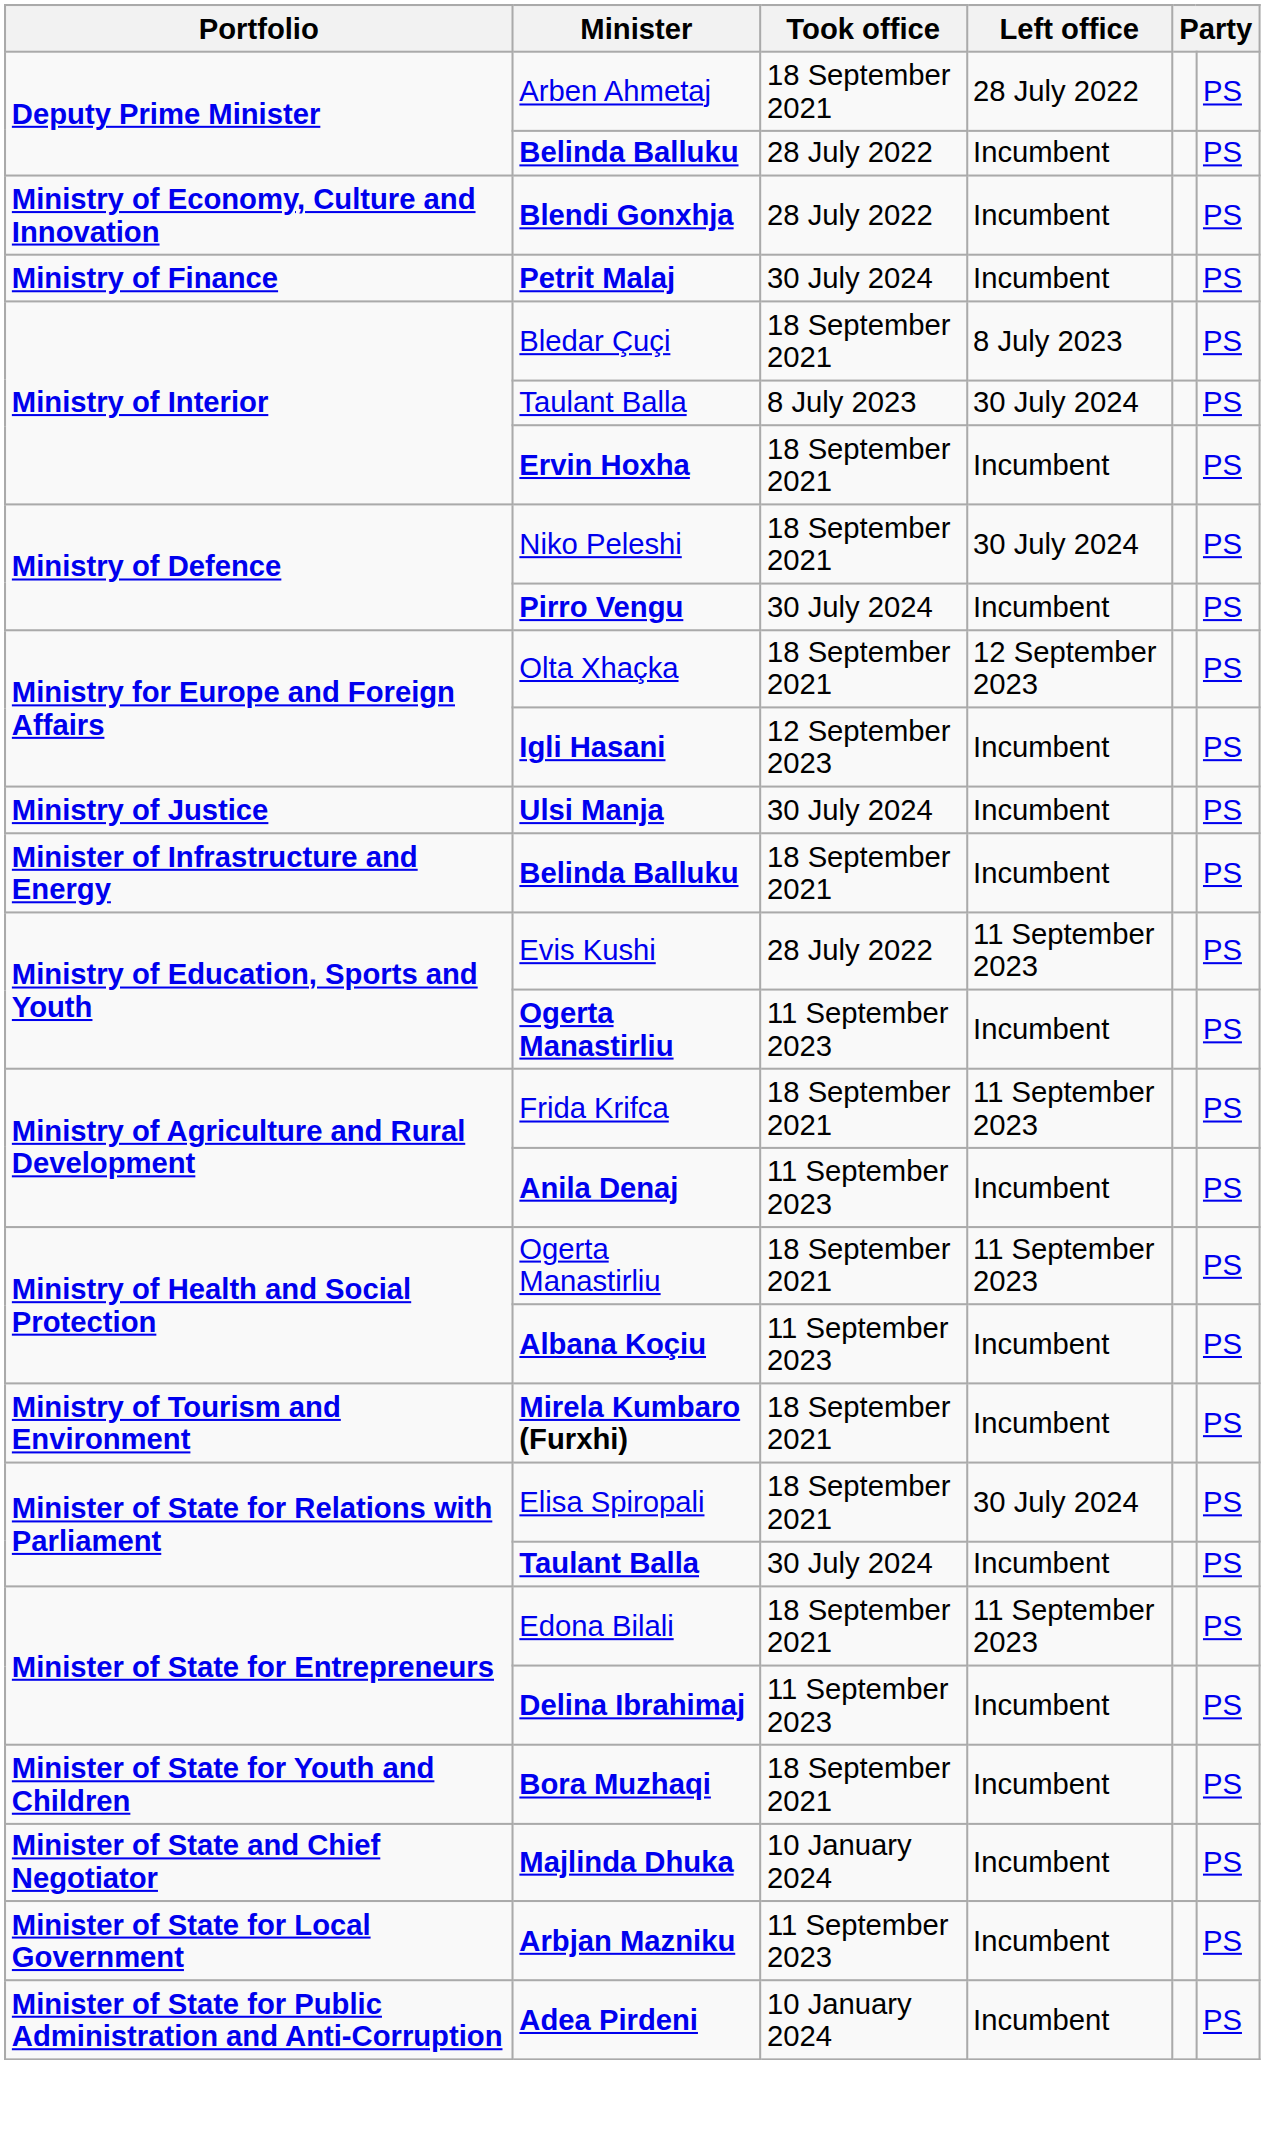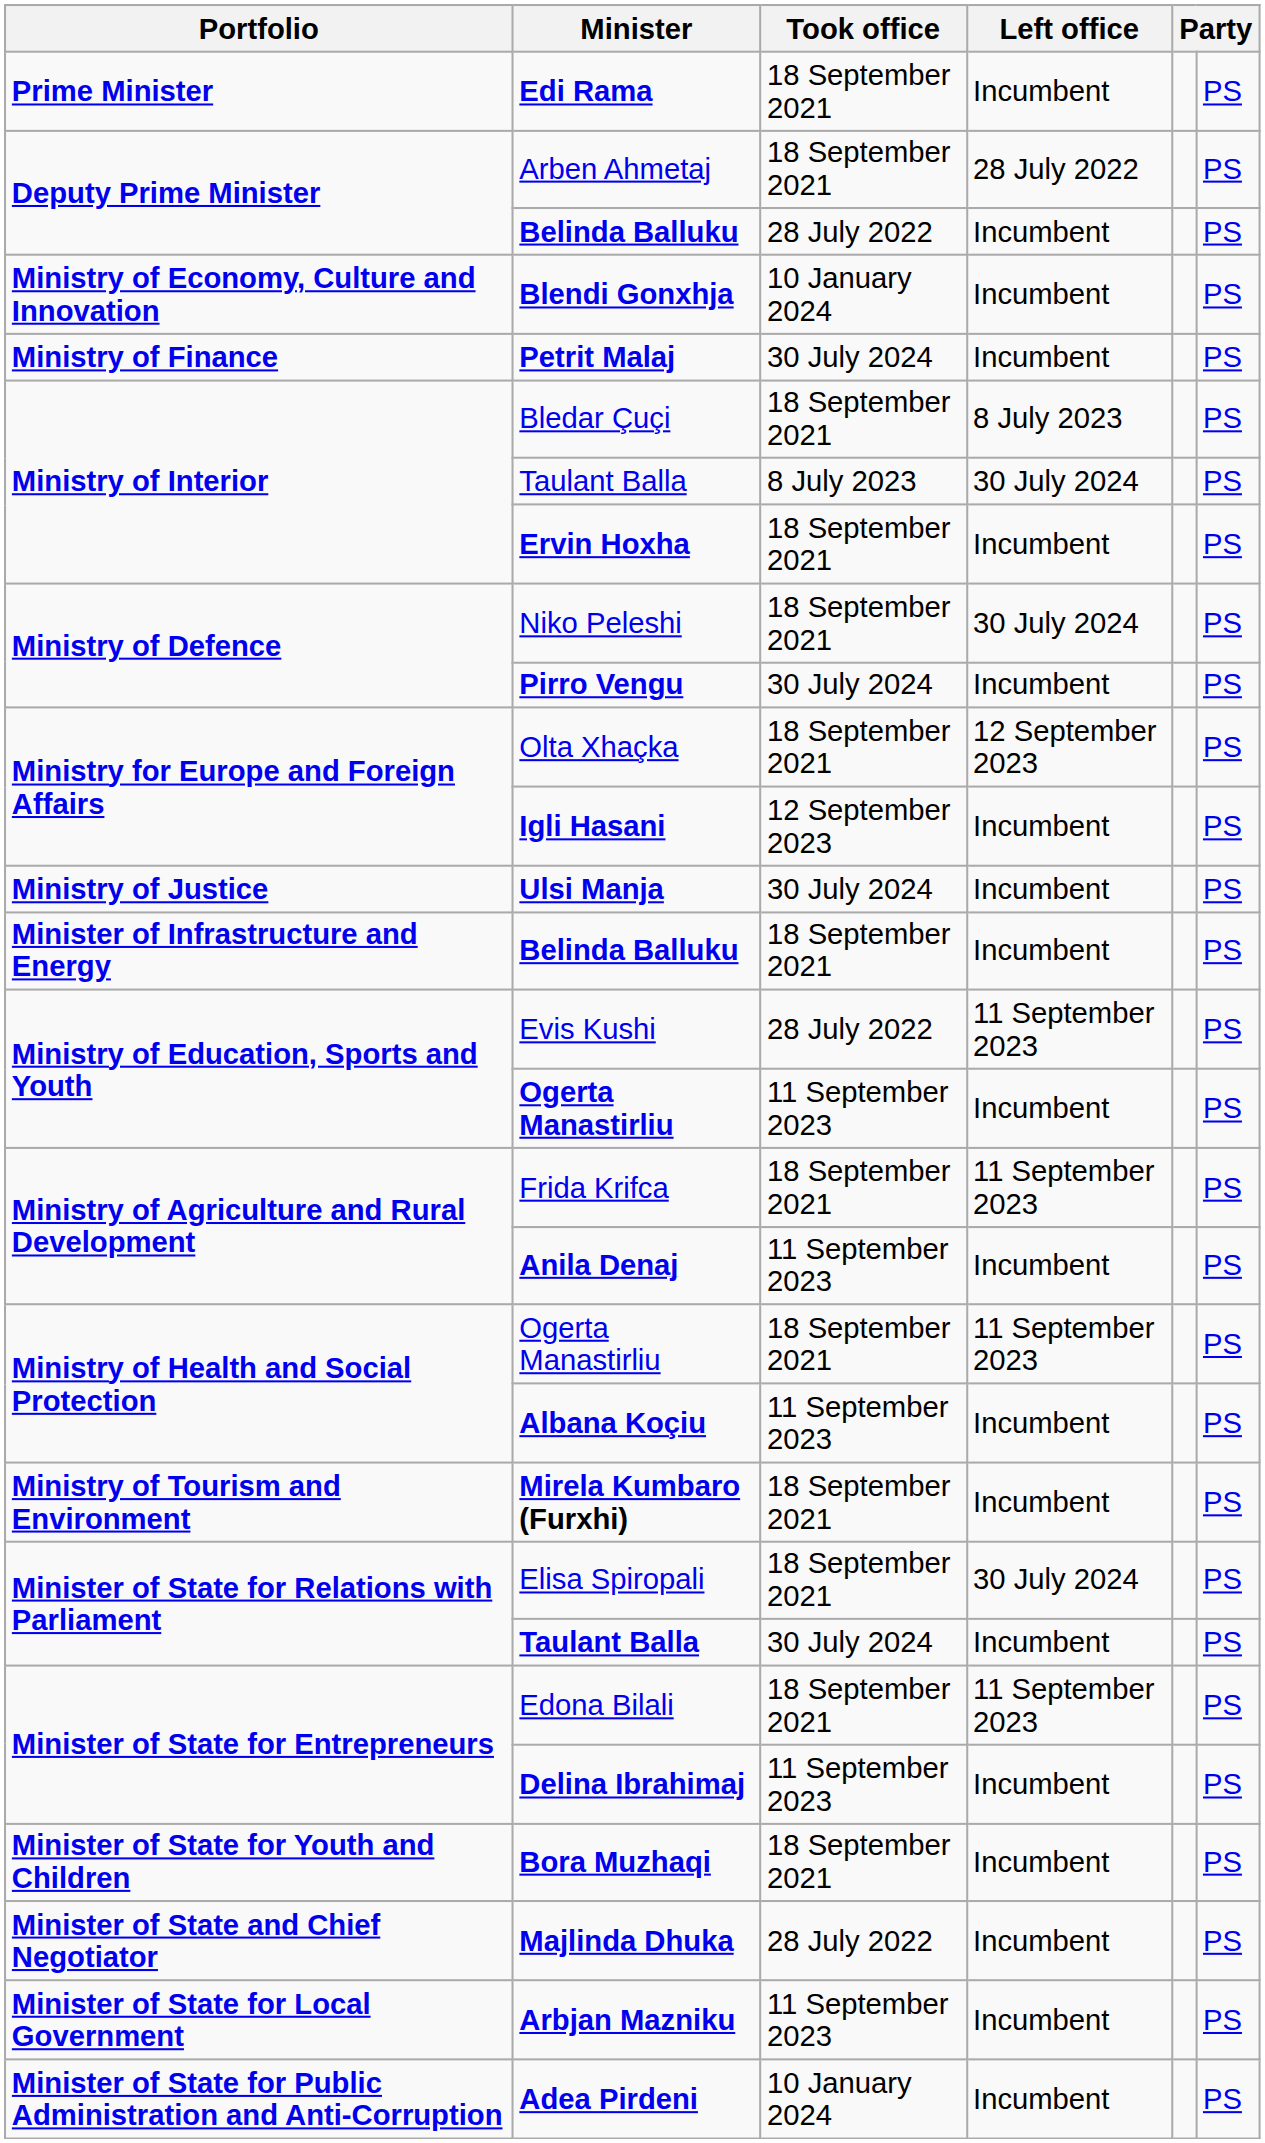+ row: (113, 91)
(850, 216) 28 July 2022 -> (839, 294) 10 January 2024
(839, 1863) 10 January 2024 -> (850, 1941) 28 July 2022
